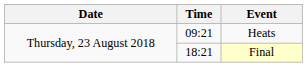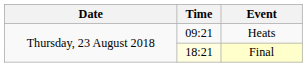(199, 52) no background -> (199, 52) lightyellow background
